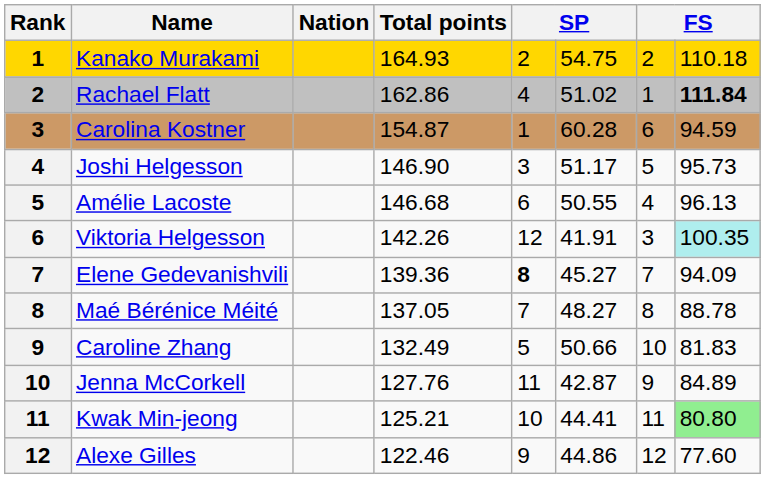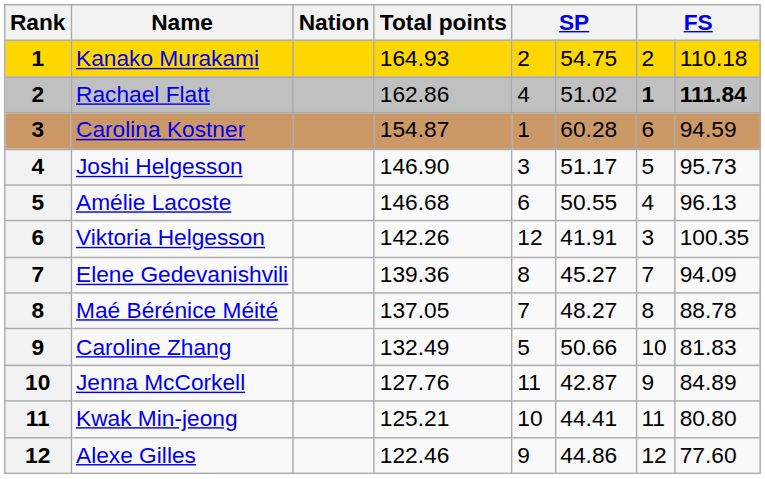(648, 94) normal -> (648, 94) bold
(714, 238) paleturquoise background -> (714, 238) no background
(524, 274) bold -> (524, 274) normal
(708, 418) lightgreen background -> (708, 418) no background
